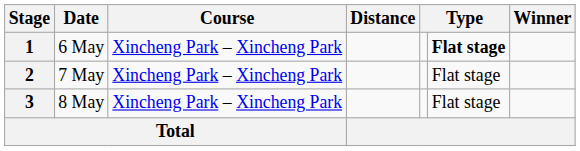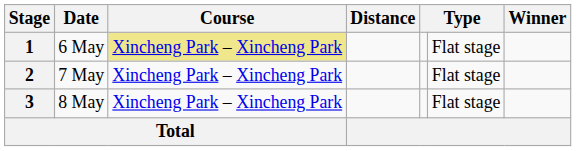(227, 46) no background -> (227, 46) khaki background
(469, 46) bold -> (466, 46) normal
